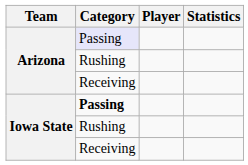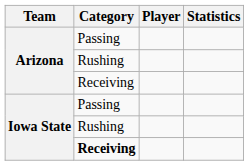(100, 38) lavender background -> (99, 38) no background
(101, 104) bold -> (99, 104) normal
(107, 148) normal -> (106, 148) bold
